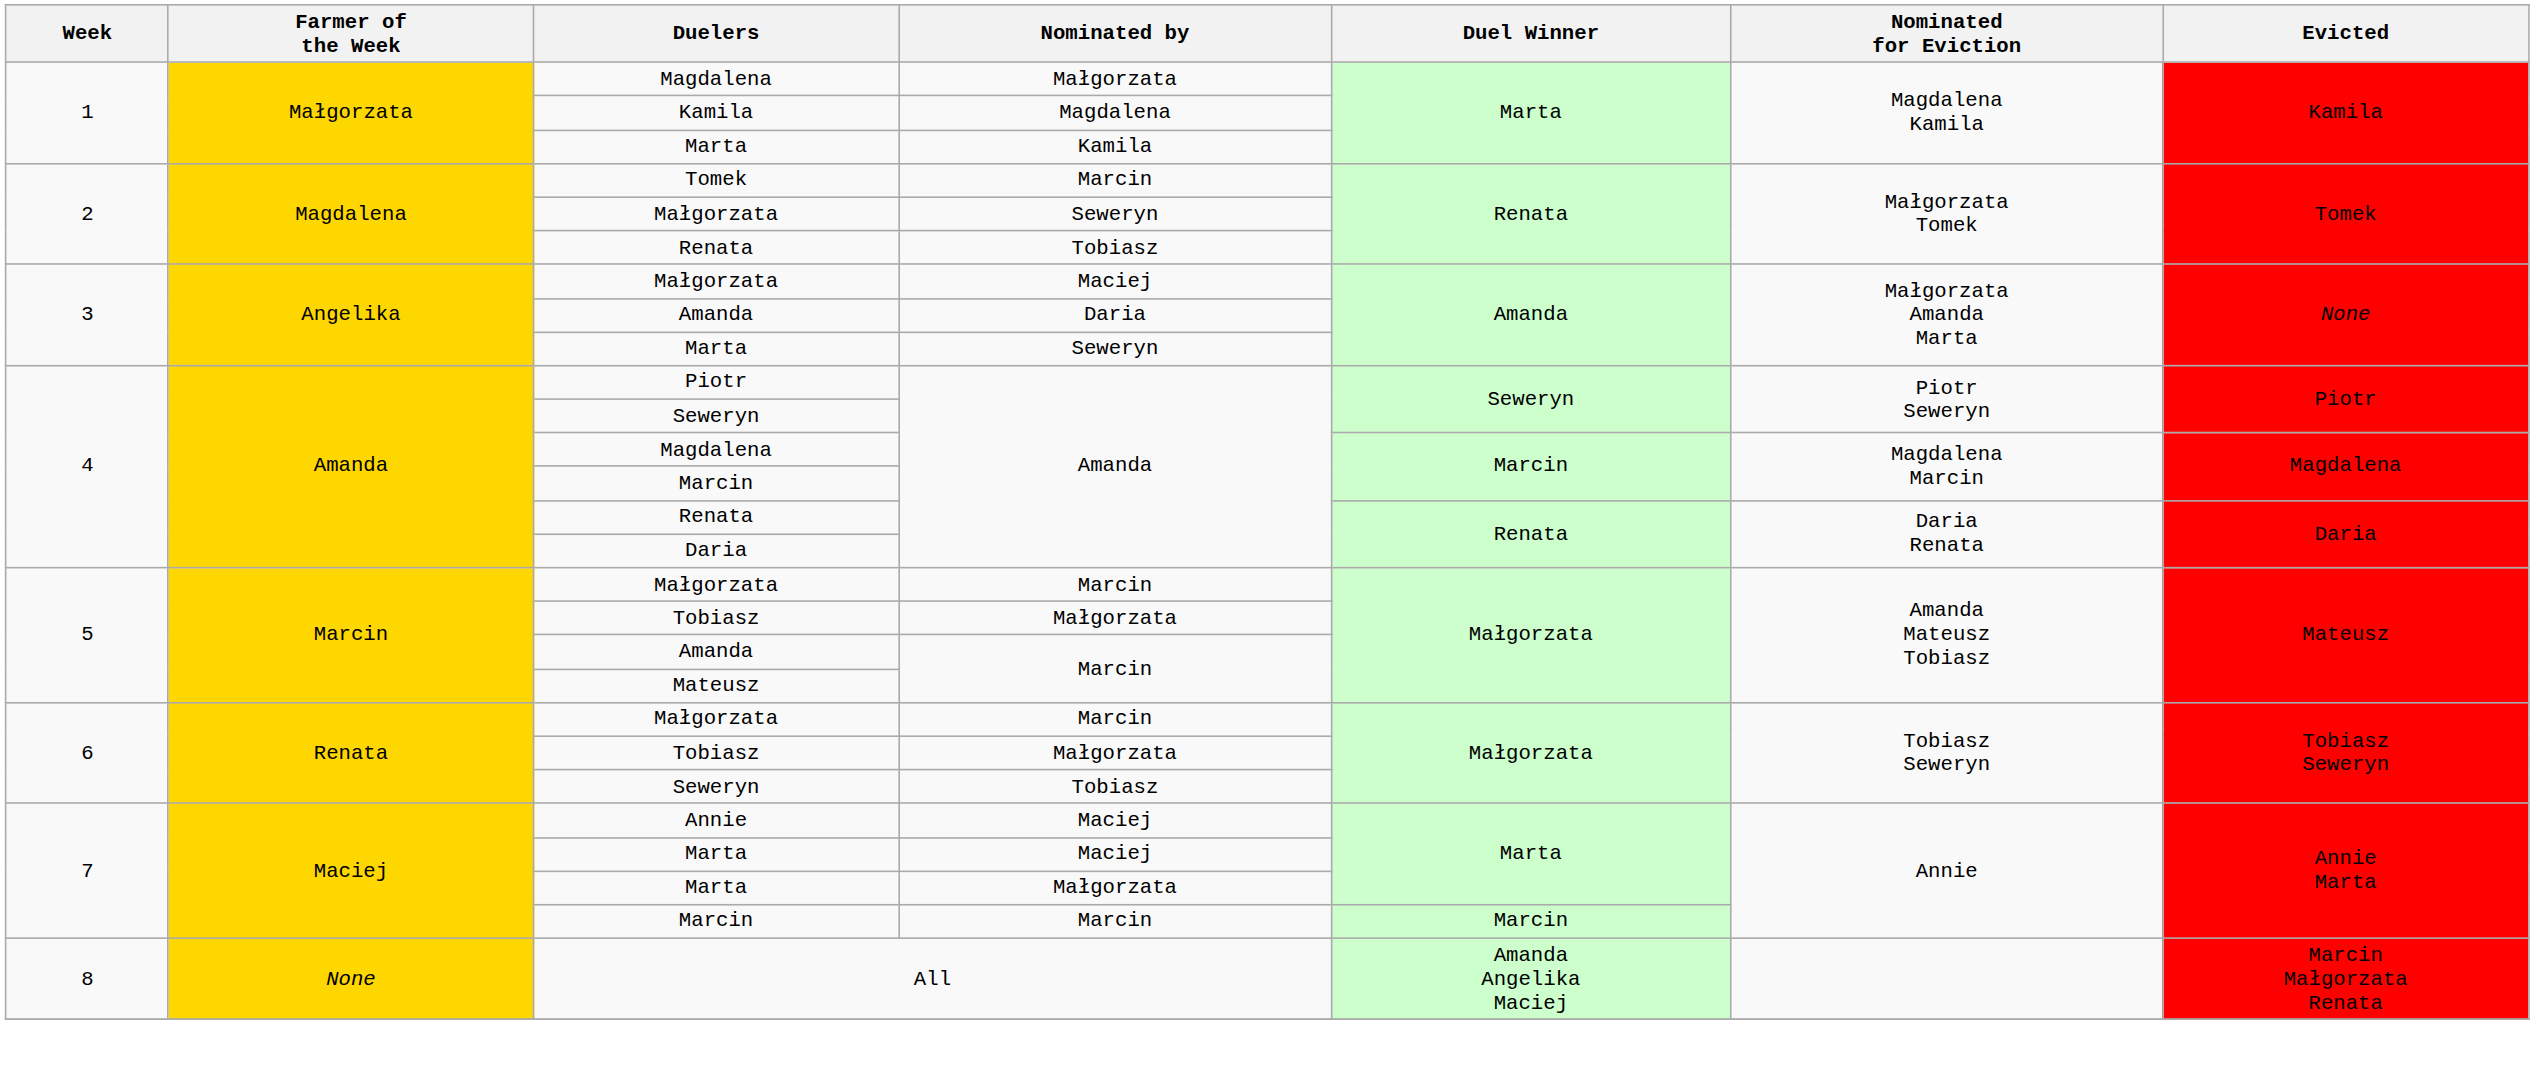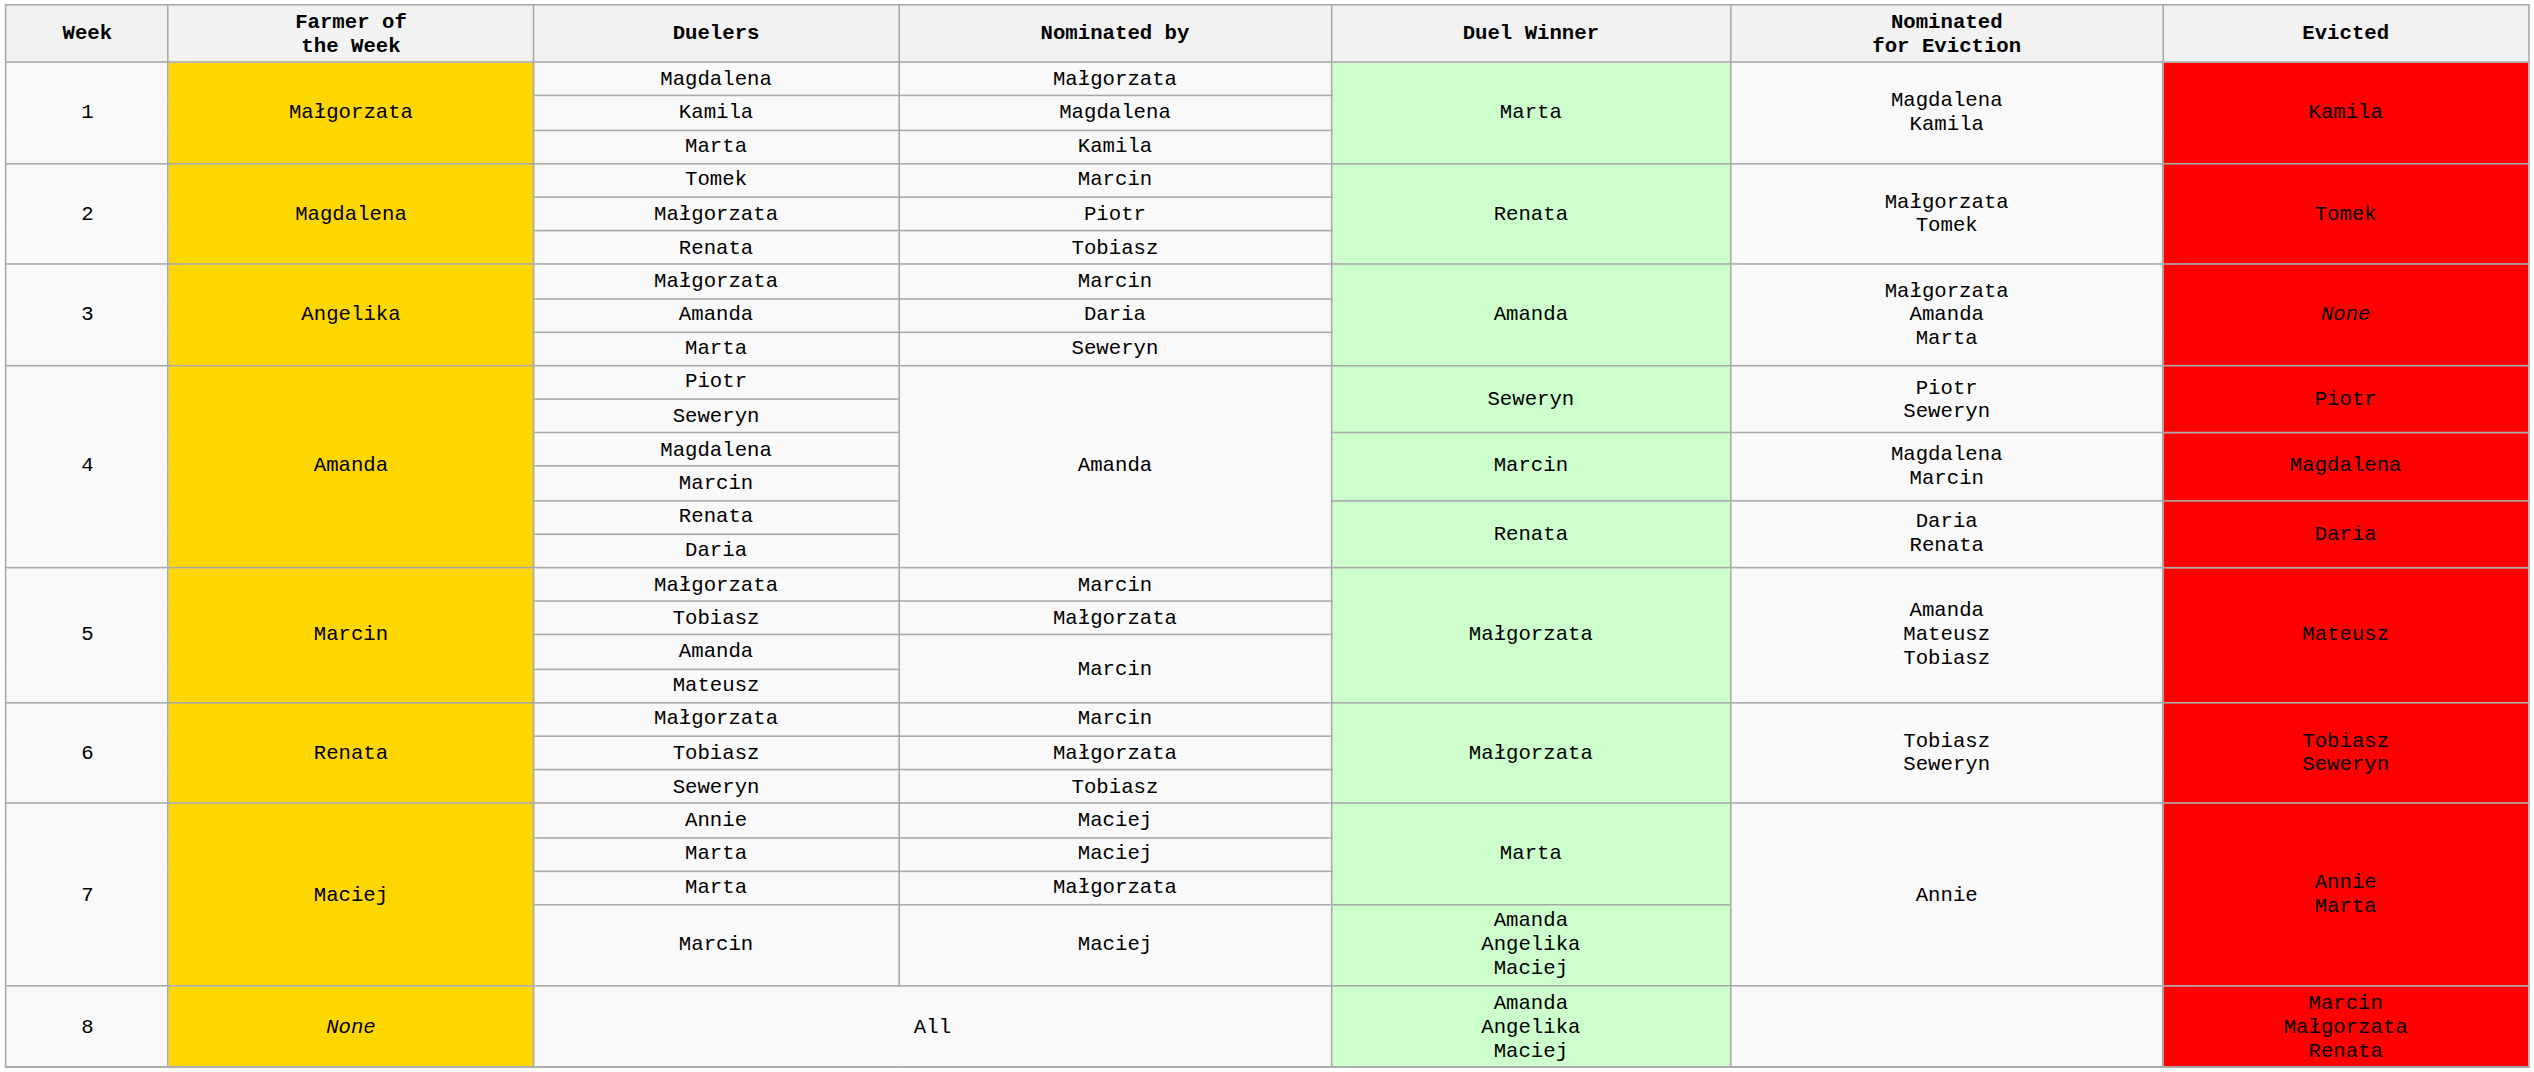(1115, 214) Seweryn -> (1115, 214) Piotr
(1115, 281) Maciej -> (1115, 281) Marcin
(1115, 921) Marcin -> (1115, 945) Maciej
(1531, 921) Marcin -> (1531, 945) Amanda Angelika Maciej
